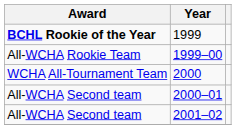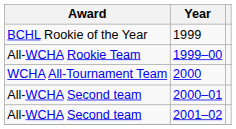(82, 34) bold -> (77, 34) normal
